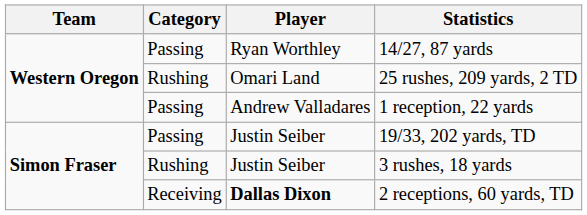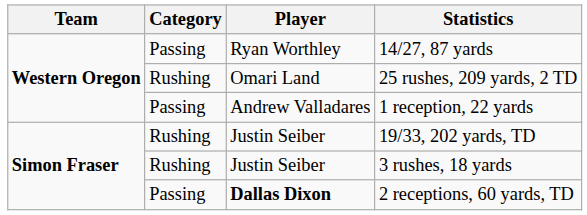(175, 136) Passing -> (180, 136) Rushing
(184, 194) Receiving -> (177, 194) Passing
